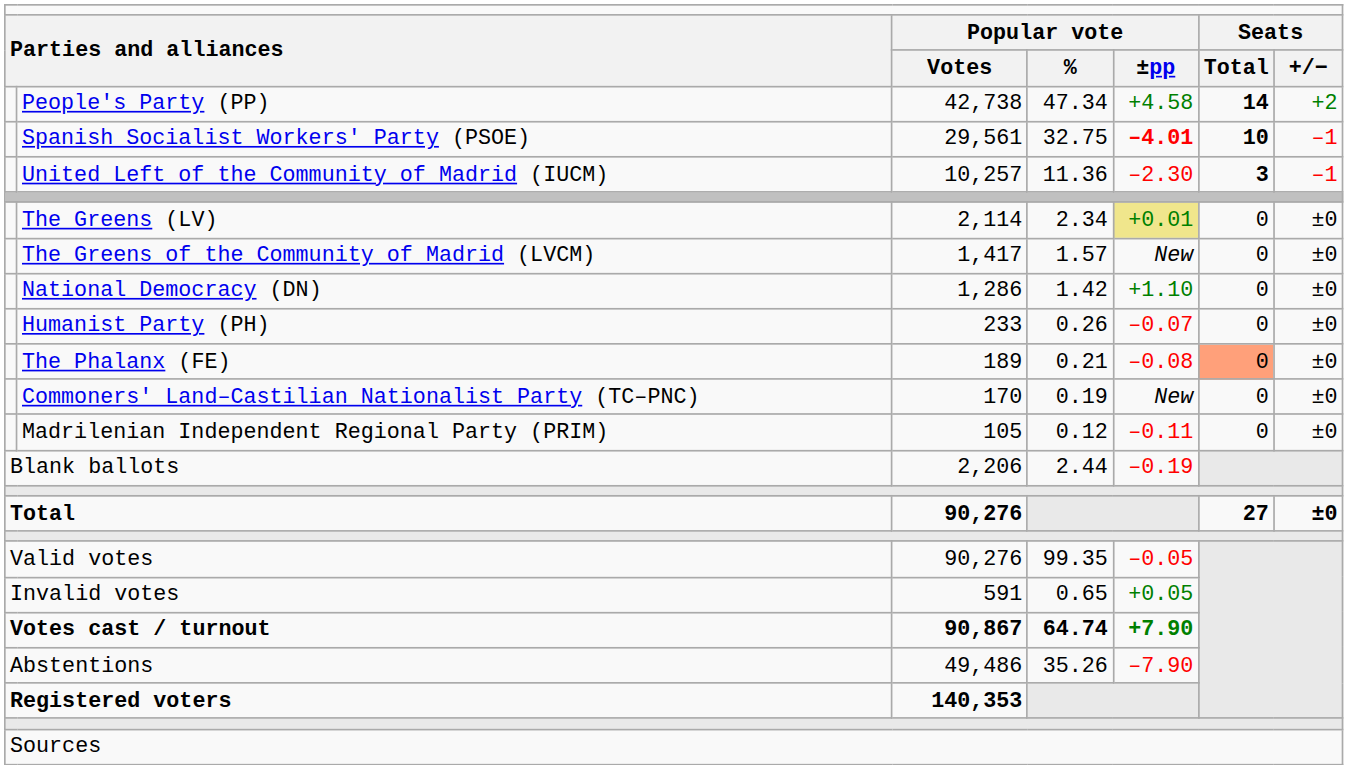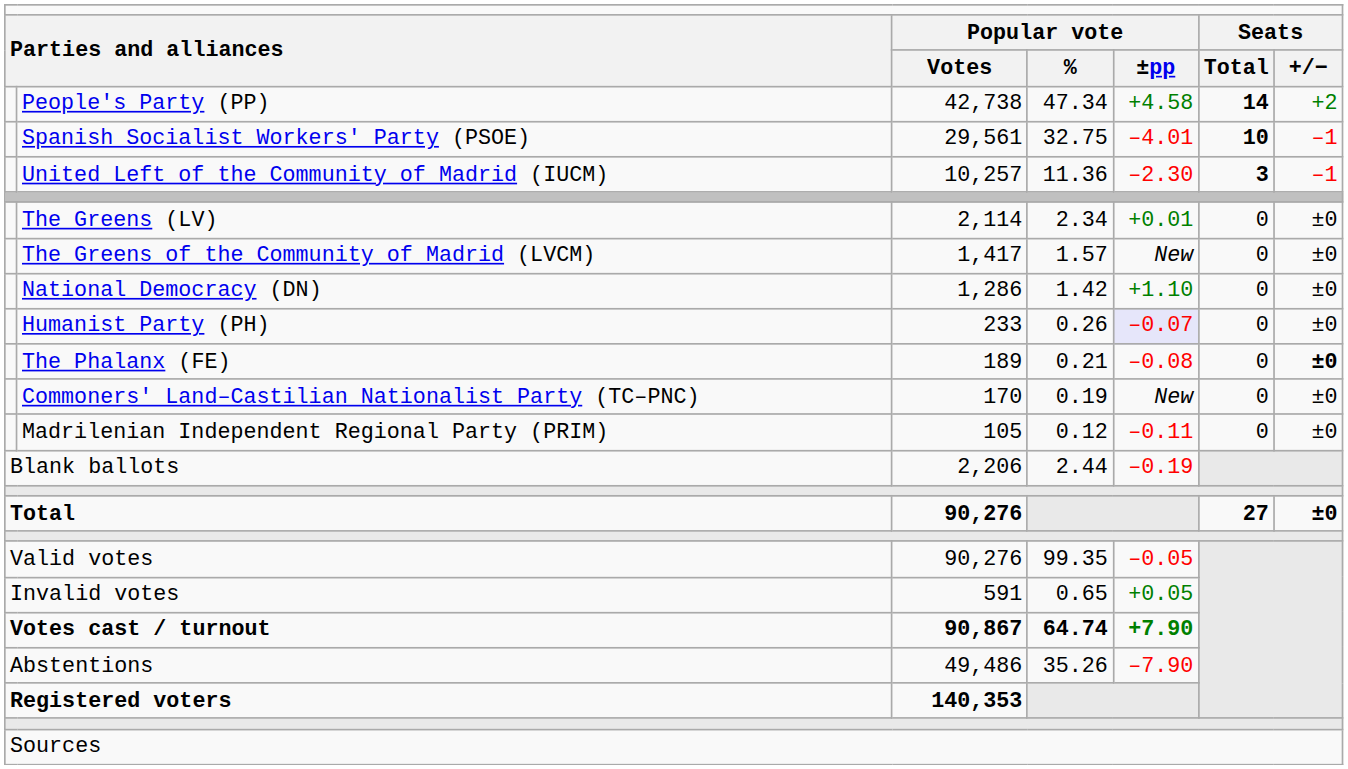(1161, 139) bold -> (1161, 139) normal
(1161, 220) khaki background -> (1161, 220) no background
(1161, 326) no background -> (1161, 326) lavender background
(1262, 362) lightsalmon background -> (1262, 362) no background
(1325, 362) normal -> (1325, 362) bold
